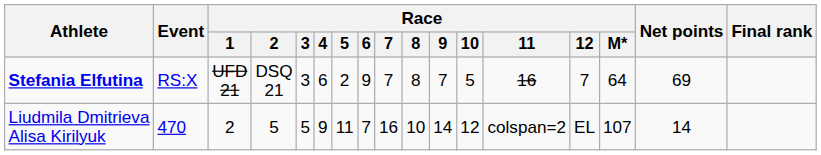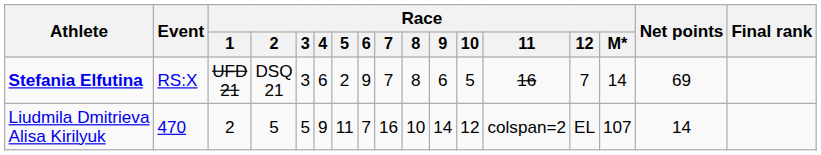(443, 81) 7 -> (443, 81) 6
(617, 81) 64 -> (617, 81) 14
